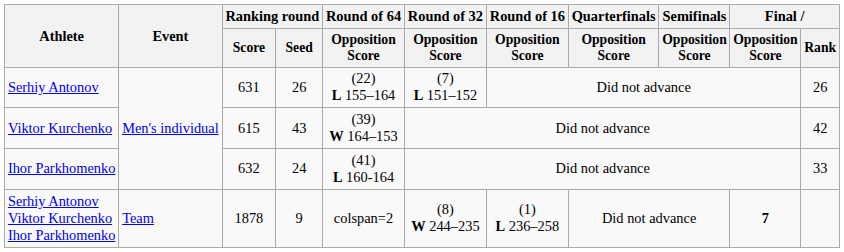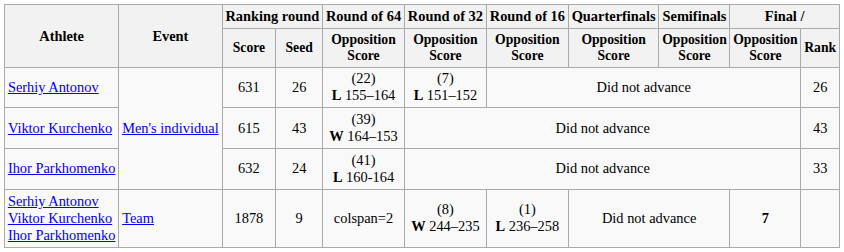(820, 128) 42 -> (820, 128) 43
